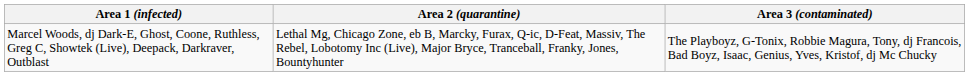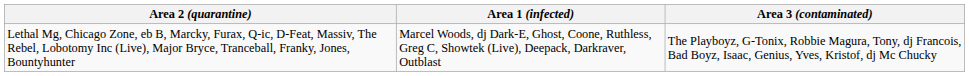columns swapped: (139, 14) <-> (469, 14)
